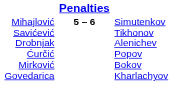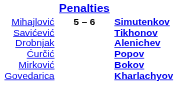(141, 49) normal -> (144, 49) bold
